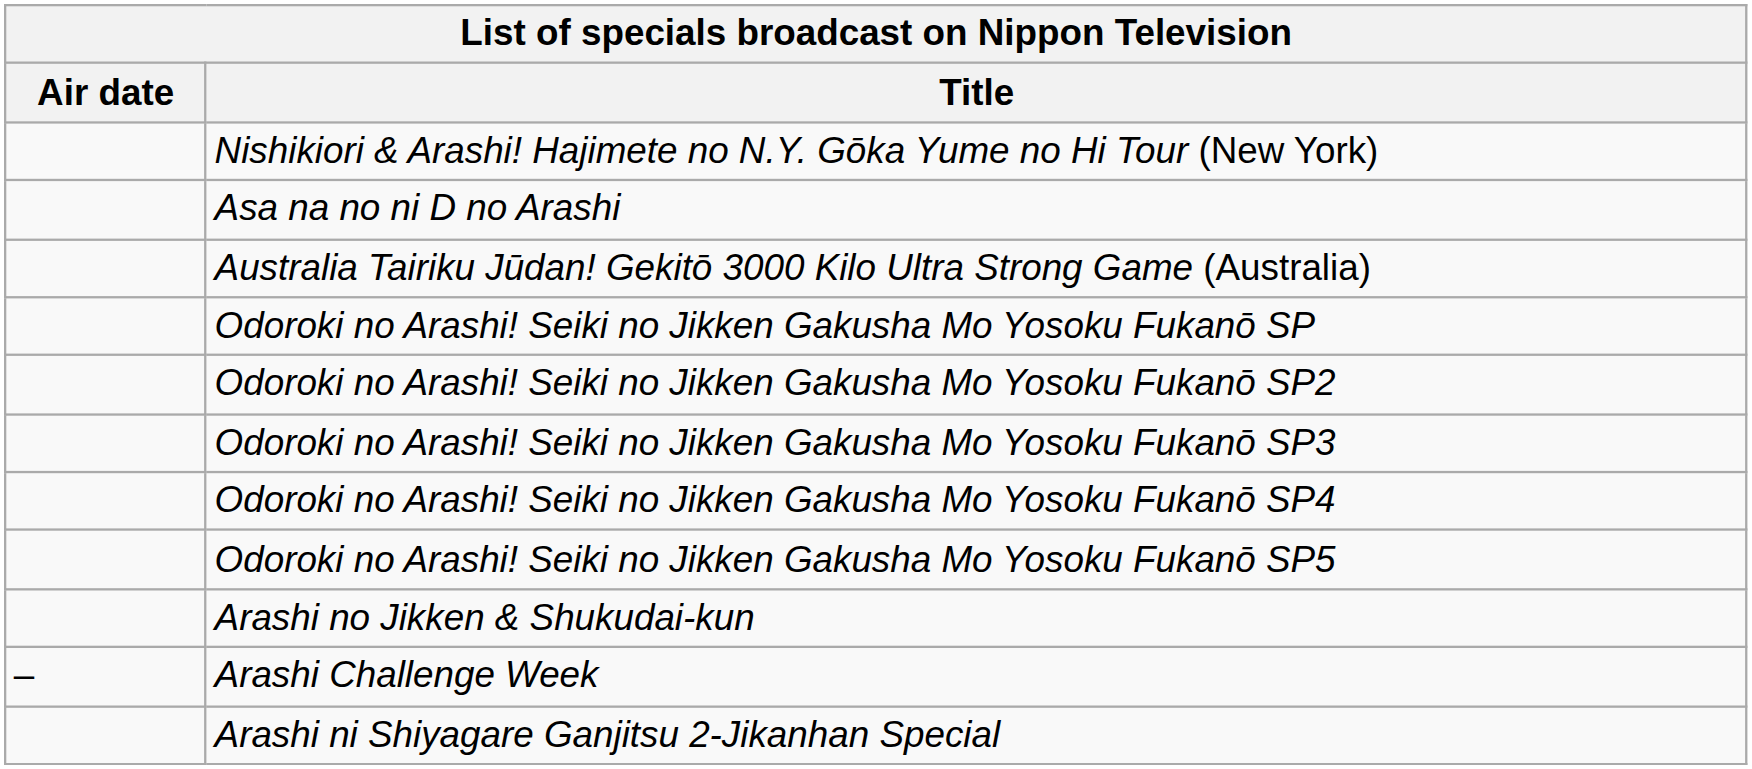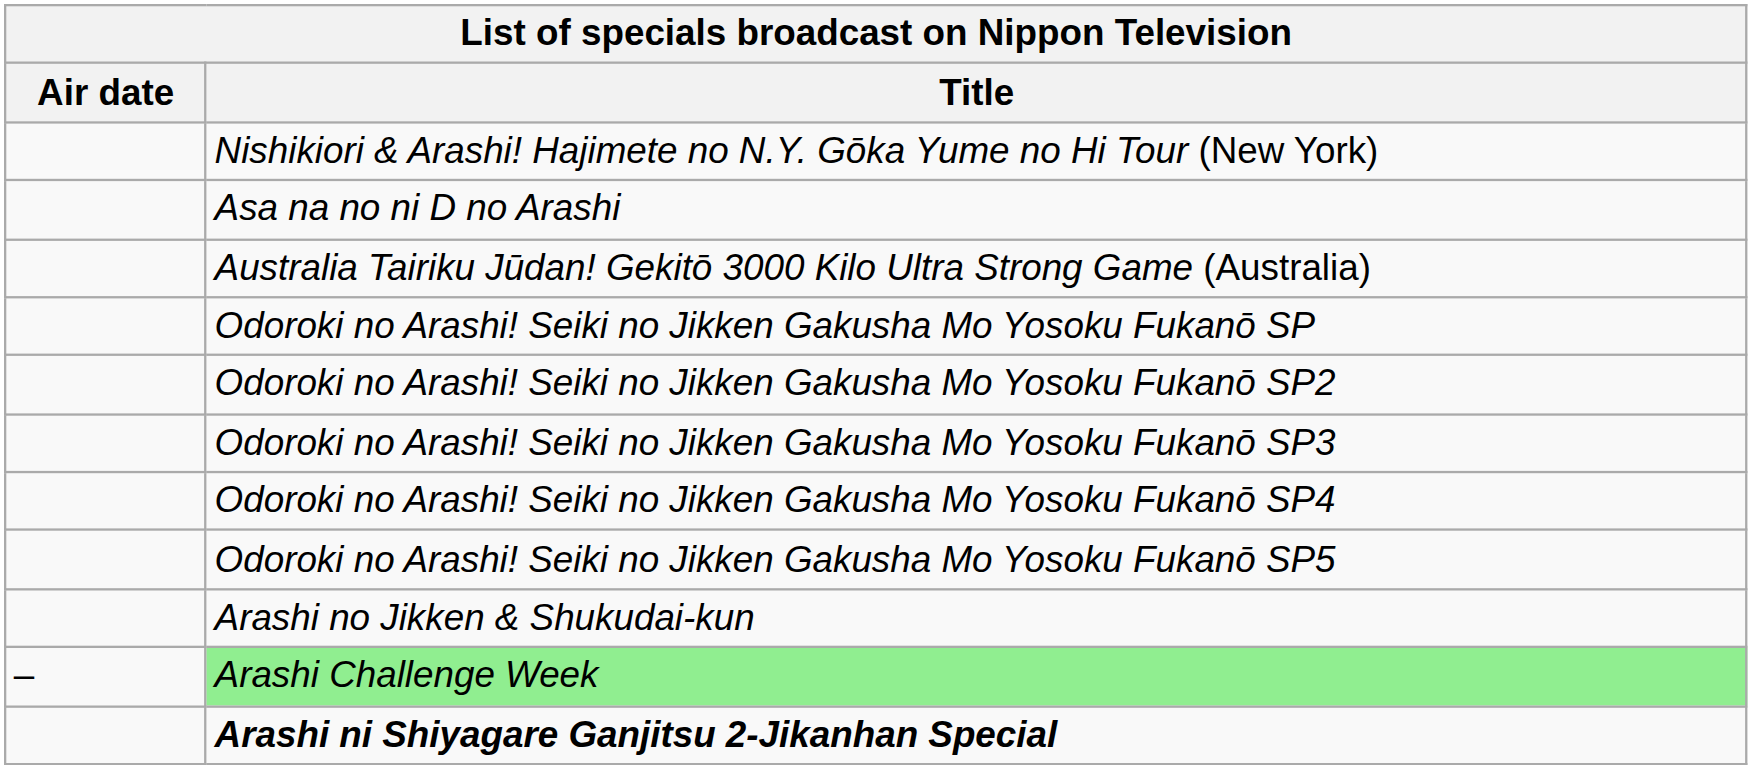(407, 675) no background -> (407, 675) lightgreen background
(607, 734) normal -> (636, 734) bold
